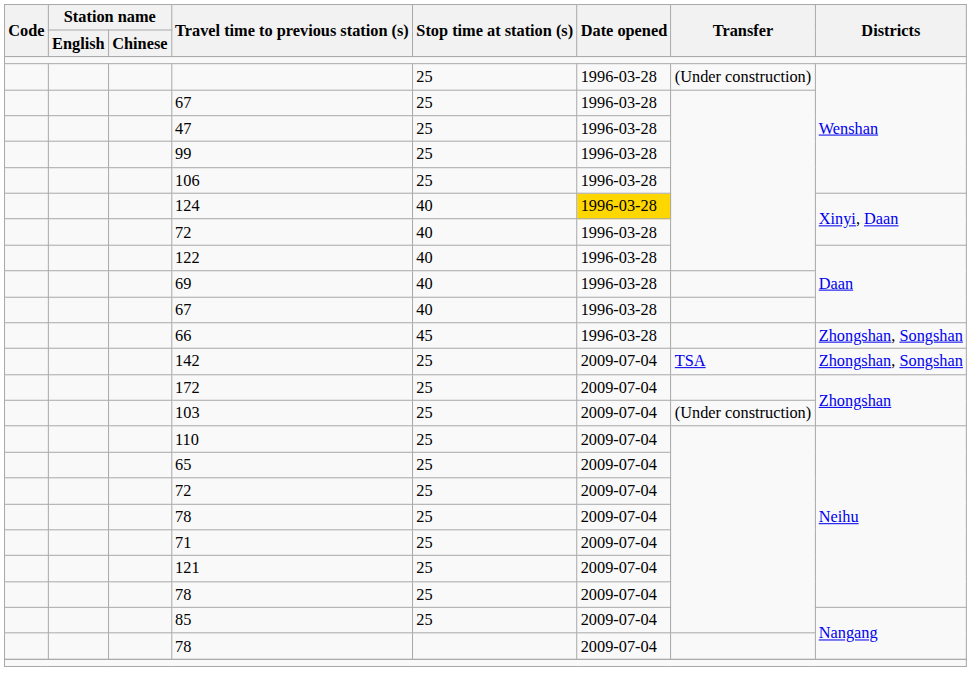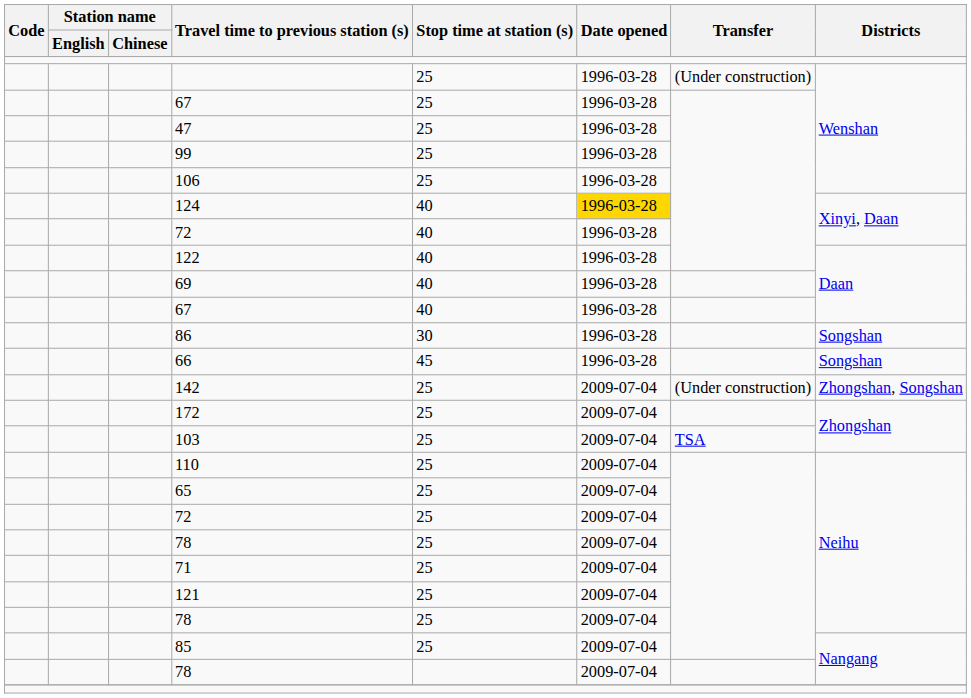+ row: (26, 336)
(891, 335) Zhongshan, Songshan -> (850, 361) Songshan
(690, 361) TSA -> (743, 387) (Under construction)
(743, 413) (Under construction) -> (690, 439) TSA
